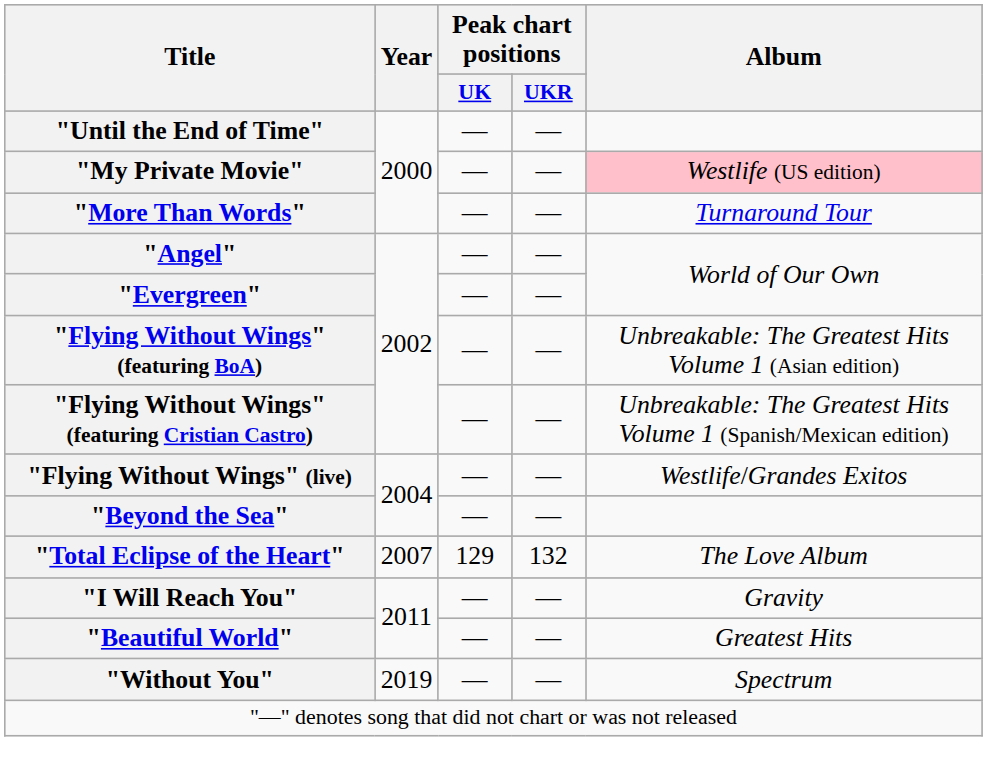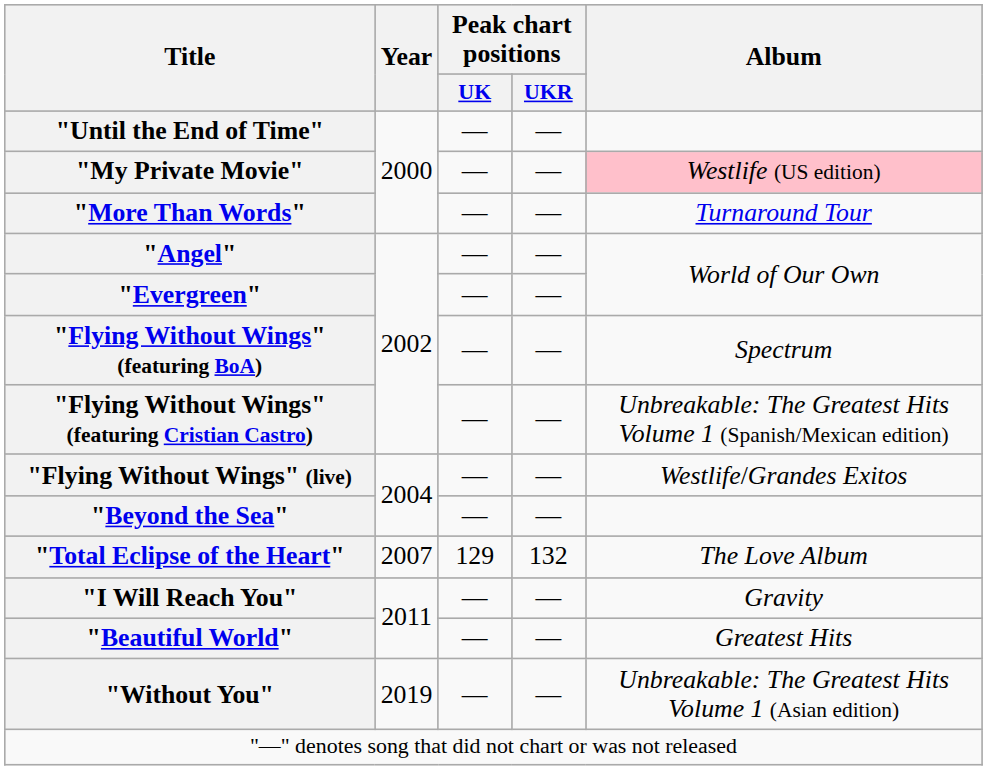(784, 349) Unbreakable: The Greatest Hits Volume 1 (Asian edition) -> (784, 349) Spectrum
(784, 679) Spectrum -> (784, 693) Unbreakable: The Greatest Hits Volume 1 (Asian edition)
